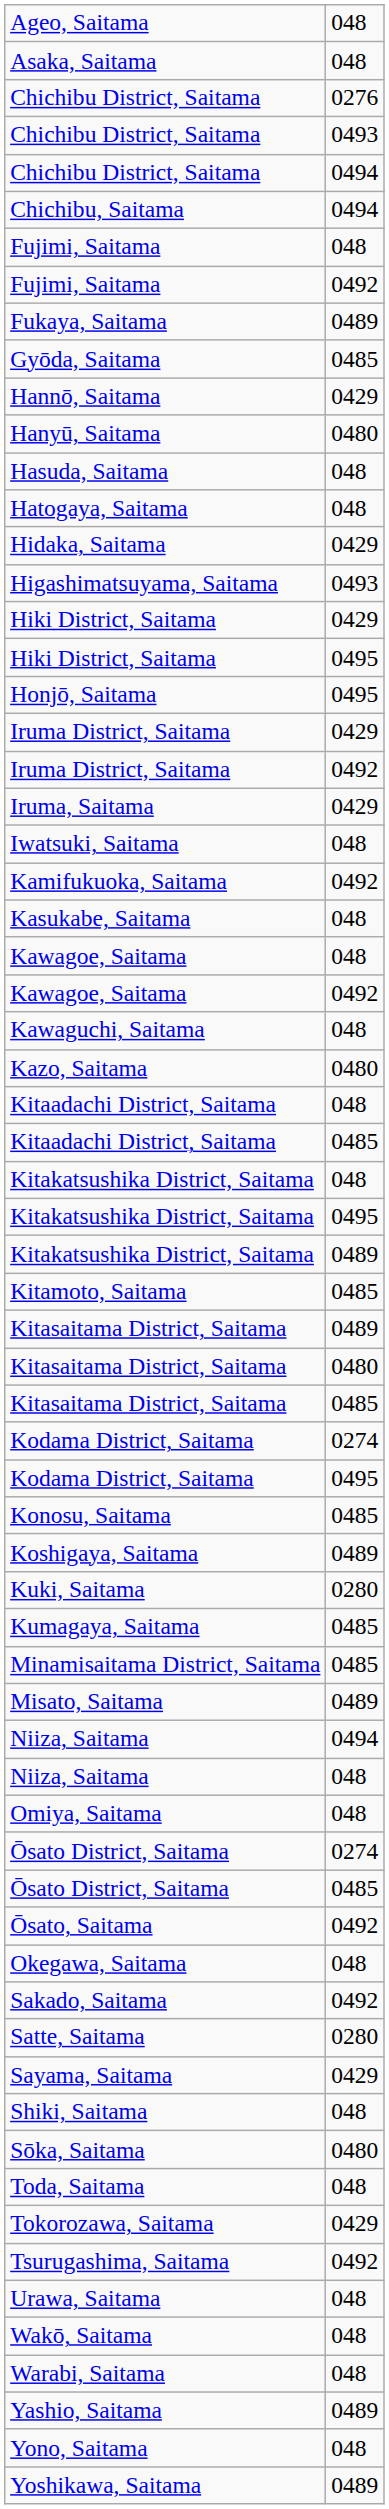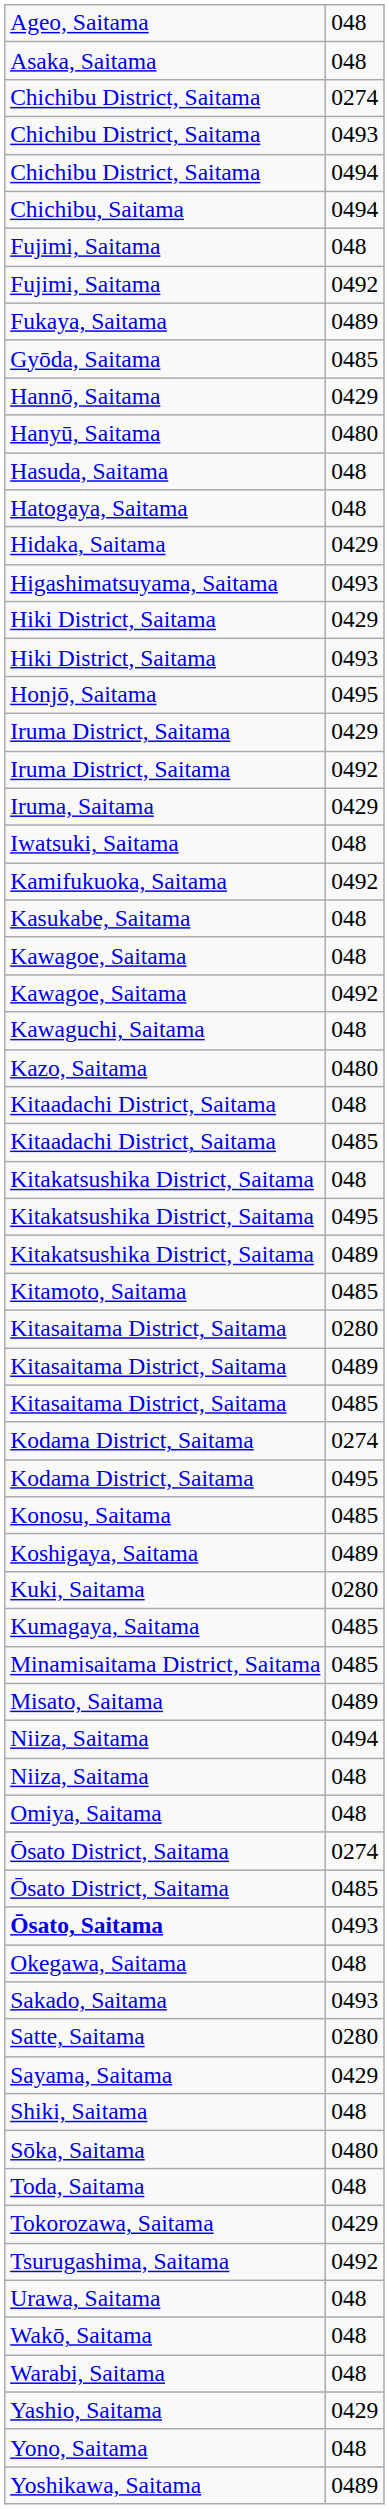(355, 97) 0276 -> (355, 97) 0274
(355, 657) 0495 -> (355, 657) 0493
(355, 1328) 0489 -> (355, 1328) 0280
(355, 1365) 0480 -> (355, 1365) 0489
(81, 1925) normal -> (87, 1925) bold
(355, 1925) 0492 -> (355, 1925) 0493
(355, 2000) 0492 -> (355, 2000) 0493
(355, 2410) 0489 -> (355, 2410) 0429
